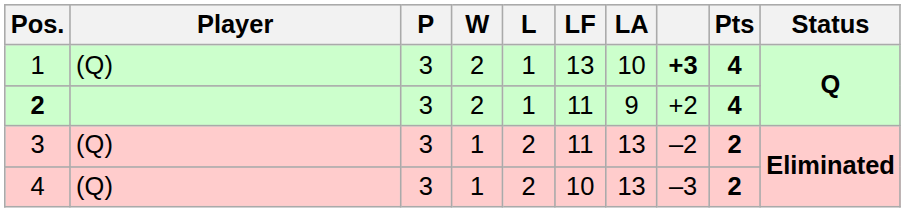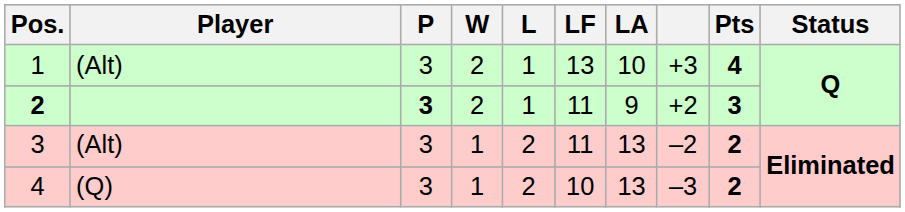(94, 65) (Q) -> (99, 65) (Alt)
(683, 65) bold -> (683, 65) normal
(426, 105) normal -> (426, 105) bold
(735, 105) 4 -> (735, 105) 3
(94, 145) (Q) -> (99, 145) (Alt)
